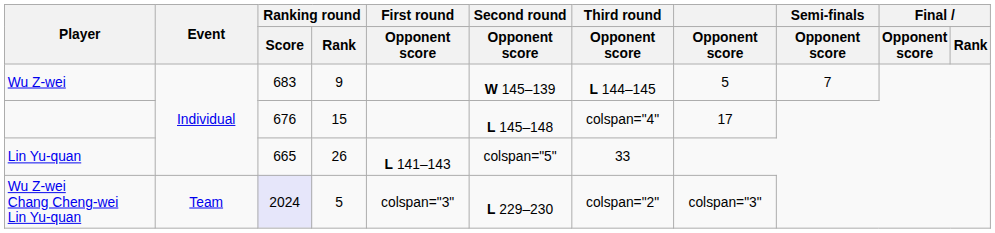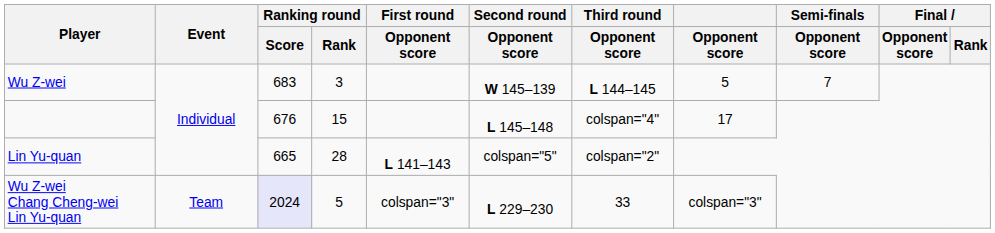(339, 83) 9 -> (339, 83) 3
(339, 157) 26 -> (339, 157) 28
(623, 157) 33 -> (623, 157) colspan="2"
(623, 202) colspan="2" -> (623, 202) 33
